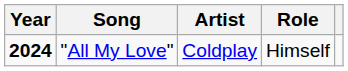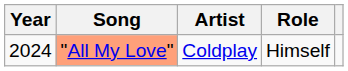(30, 50) bold -> (30, 50) normal
(117, 50) no background -> (117, 50) lightsalmon background
